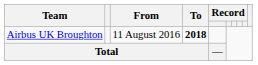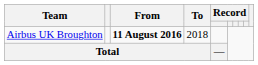(146, 34) normal -> (147, 34) bold
(196, 34) bold -> (197, 34) normal
